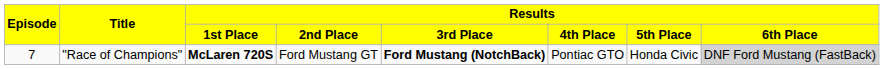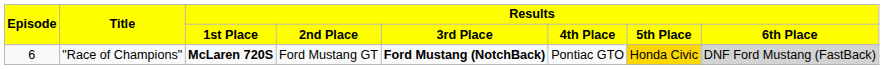(32, 54) 7 -> (32, 54) 6
(664, 54) no background -> (664, 54) gold background
